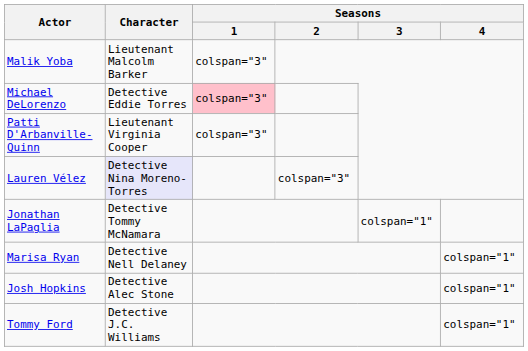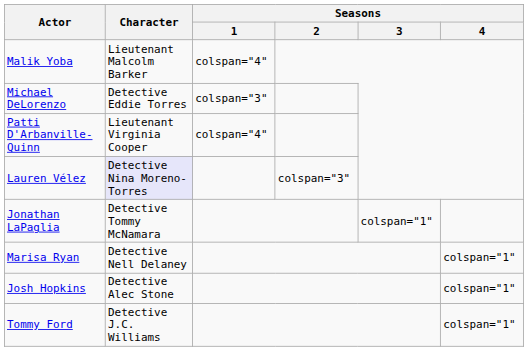(231, 62) colspan="3" -> (231, 62) colspan="4"
(231, 98) pink background -> (231, 98) no background
(231, 135) colspan="3" -> (231, 135) colspan="4"
